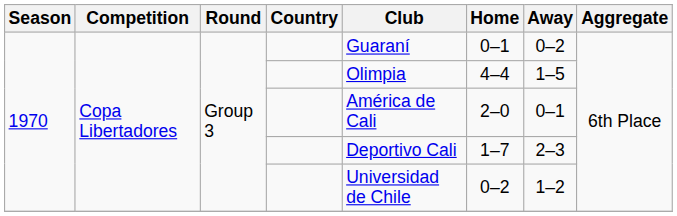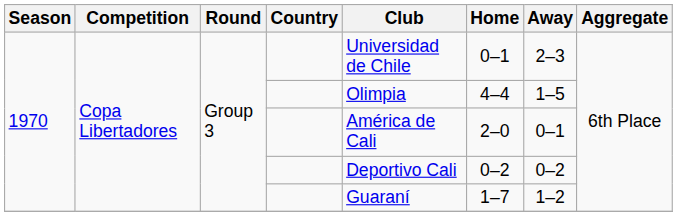(378, 46) Guaraní -> (393, 56) Universidad de Chile
(550, 46) 0–2 -> (550, 56) 2–3
(495, 149) 1–7 -> (495, 169) 0–2
(550, 149) 2–3 -> (550, 169) 0–2
(393, 187) Universidad de Chile -> (378, 197) Guaraní
(495, 187) 0–2 -> (495, 197) 1–7
